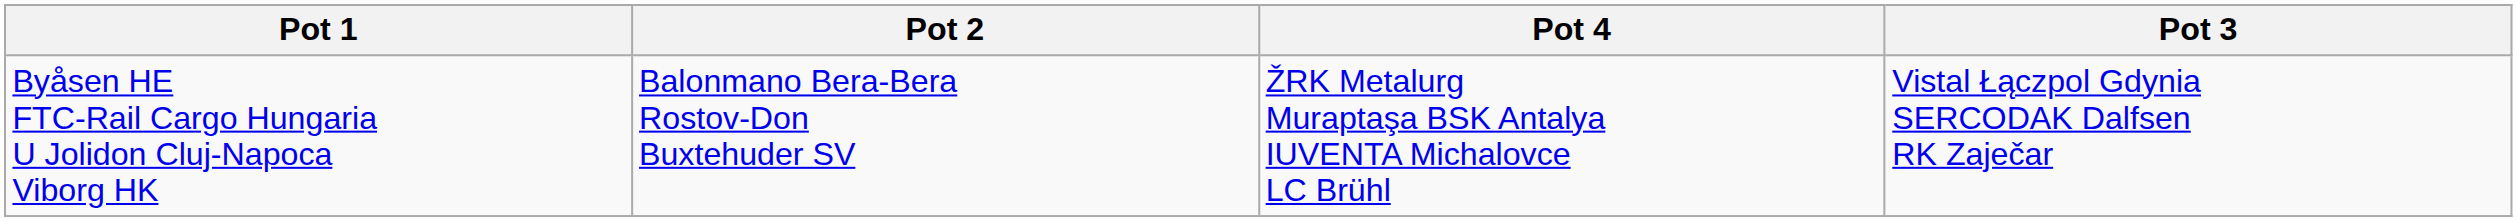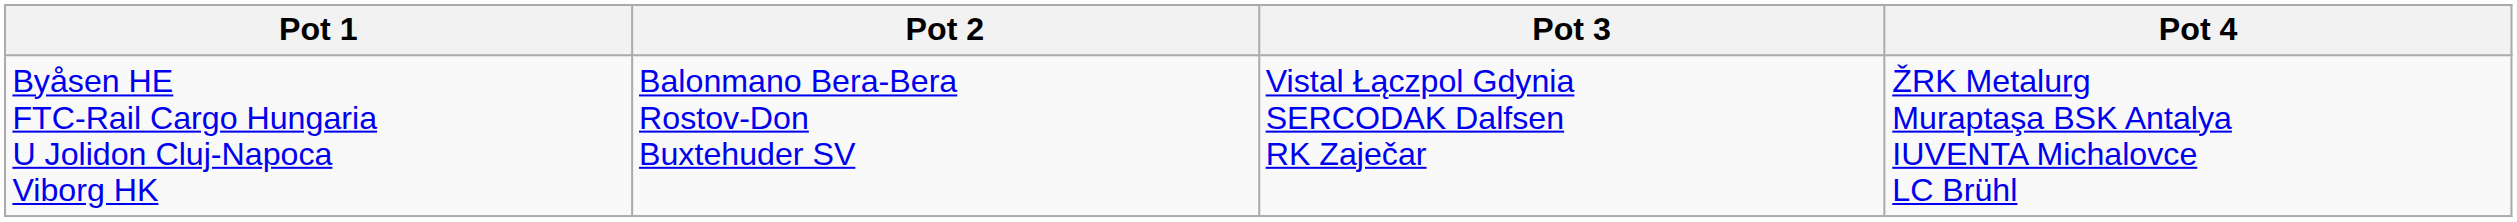columns swapped: (2198, 30) <-> (1572, 30)
